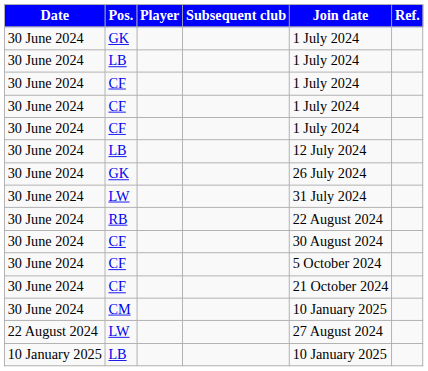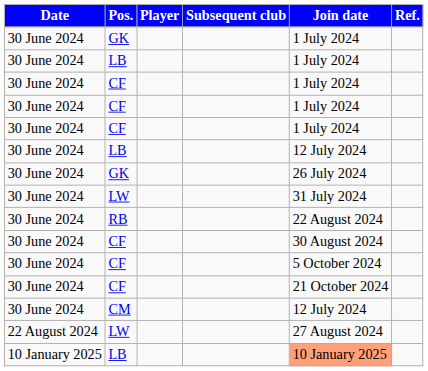(340, 309) 10 January 2025 -> (329, 309) 12 July 2024
(340, 354) no background -> (340, 354) lightsalmon background
